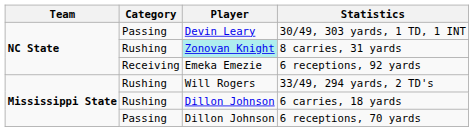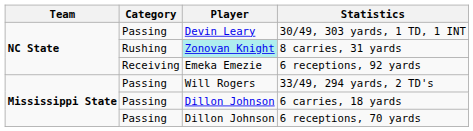(144, 83) Rushing -> (144, 83) Passing
(144, 101) Rushing -> (144, 101) Passing
